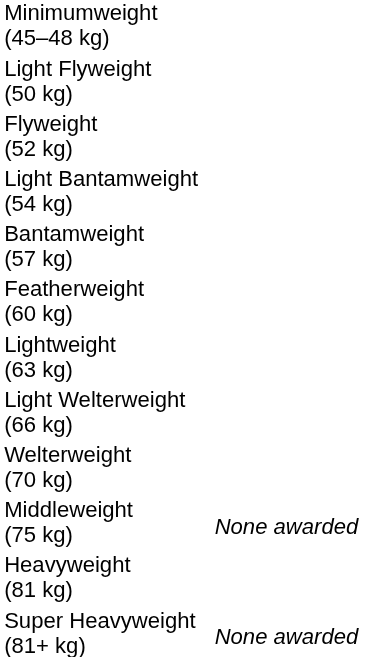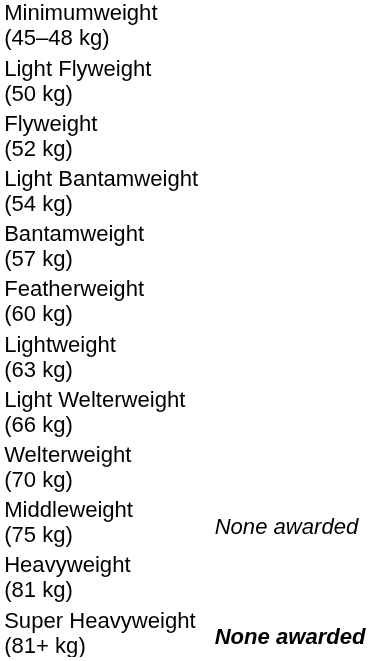(286, 636) normal -> (290, 636) bold
